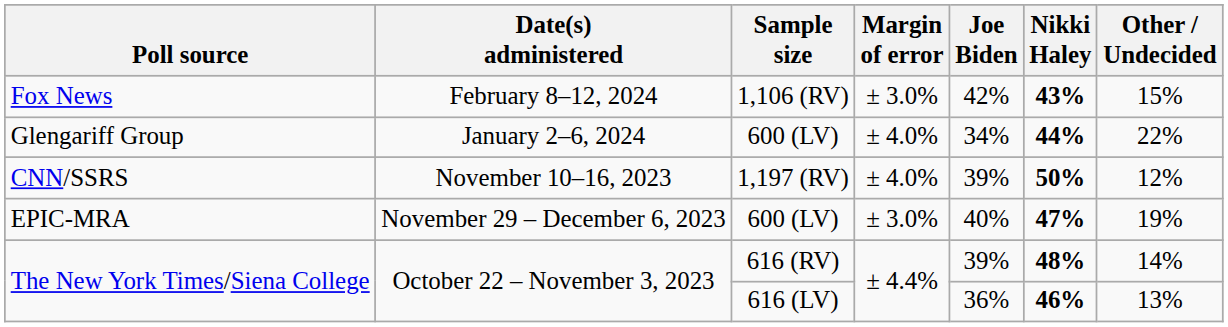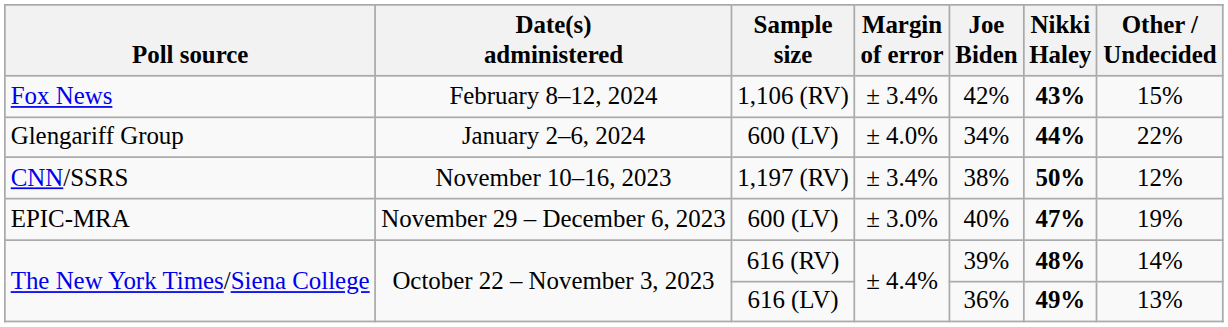(902, 95) ± 3.0% -> (902, 95) ± 3.4%
(902, 178) ± 4.0% -> (902, 178) ± 3.4%
(986, 178) 39% -> (986, 178) 38%
(1060, 301) 46% -> (1060, 301) 49%
